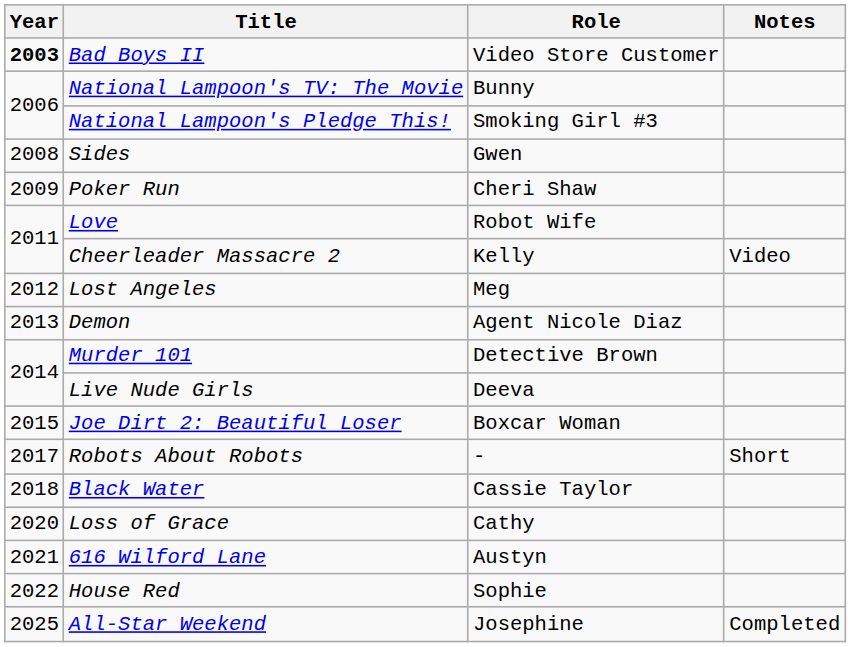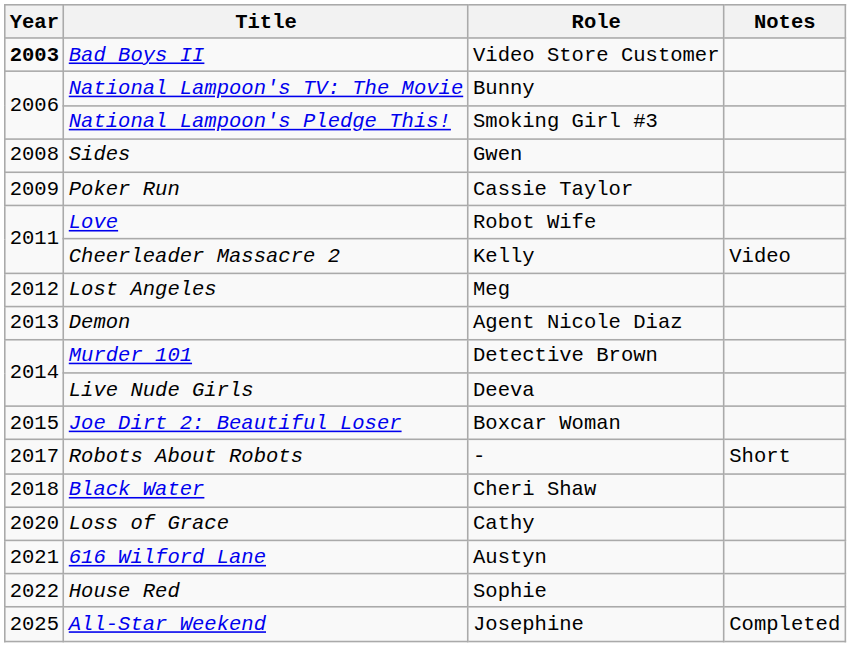(535, 189) Cheri Shaw -> (553, 189) Cassie Taylor
(553, 490) Cassie Taylor -> (535, 490) Cheri Shaw
